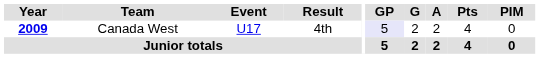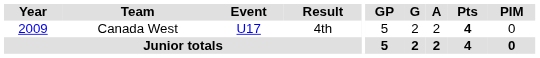(33, 28) bold -> (33, 28) normal
(384, 28) lavender background -> (384, 28) no background
(468, 28) normal -> (468, 28) bold
